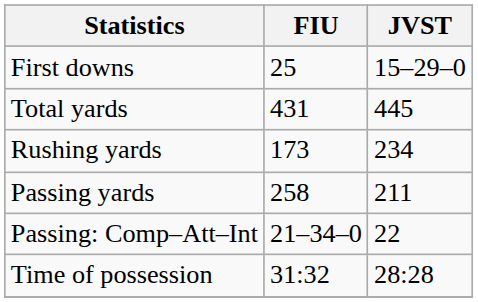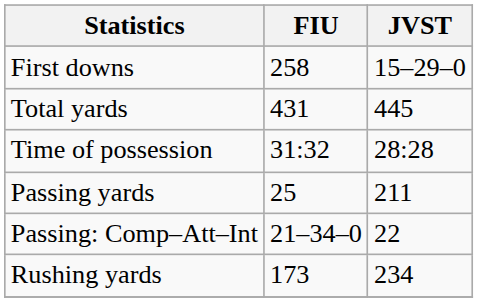(283, 67) 25 -> (290, 67) 258
rows swapped: (86, 150) <-> (112, 275)
(290, 192) 258 -> (283, 192) 25
